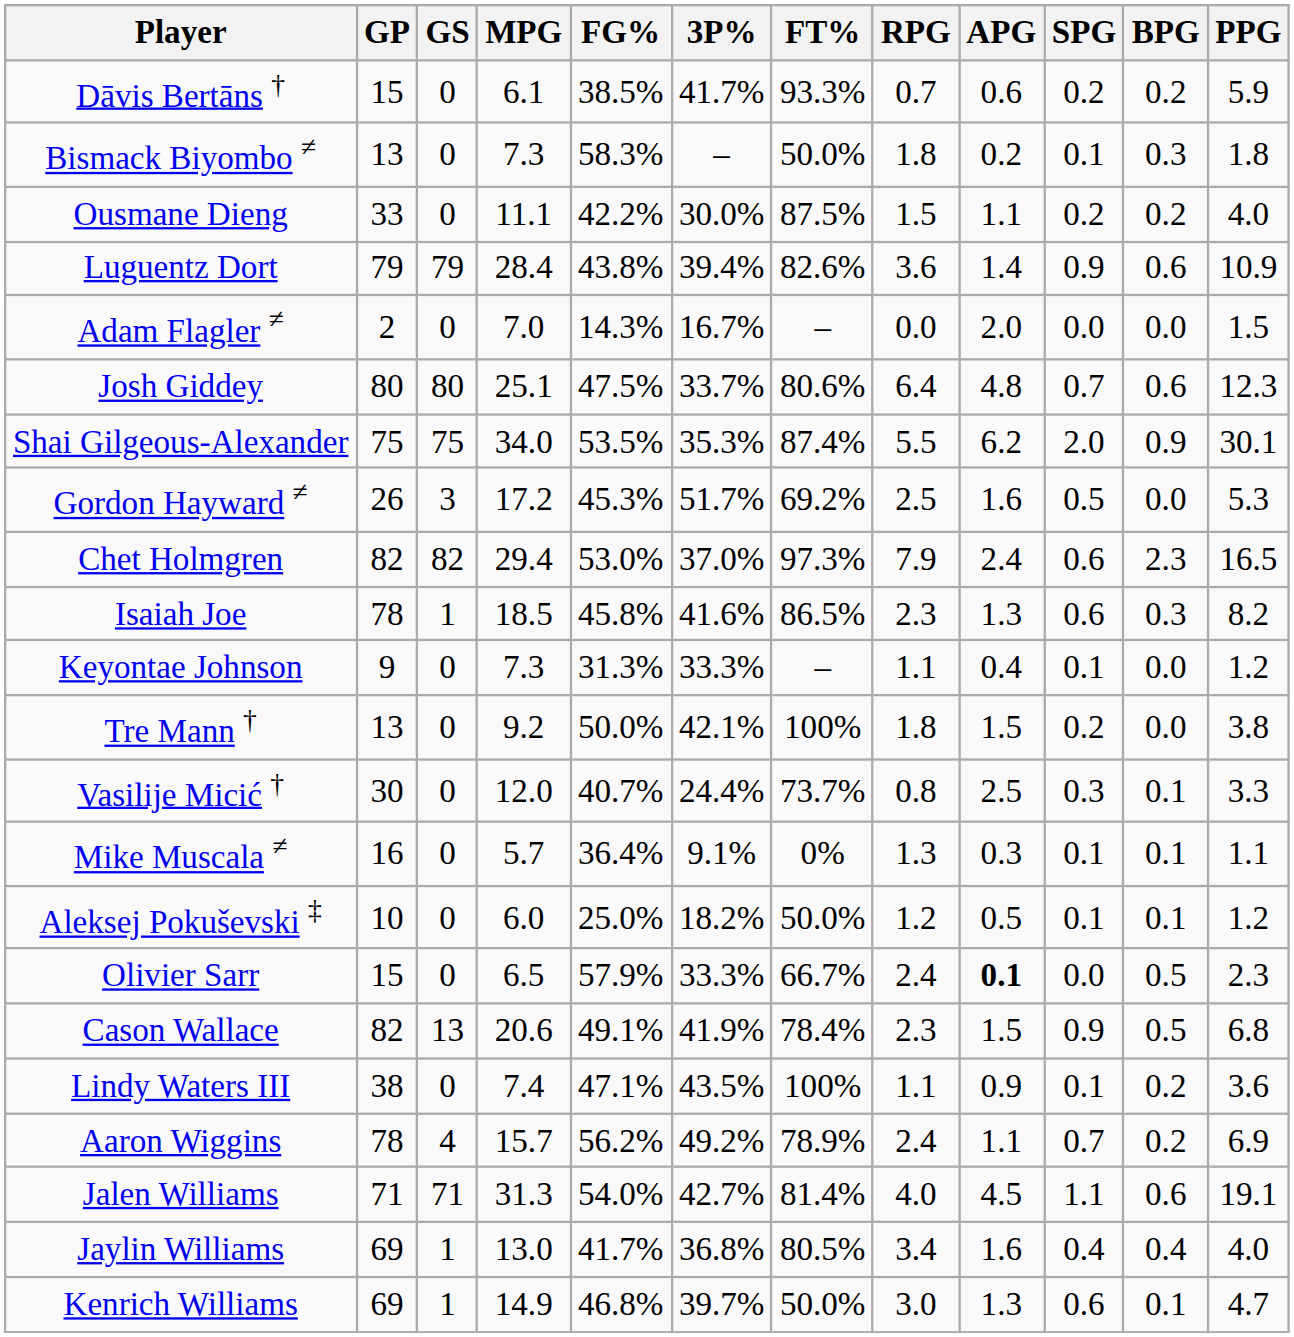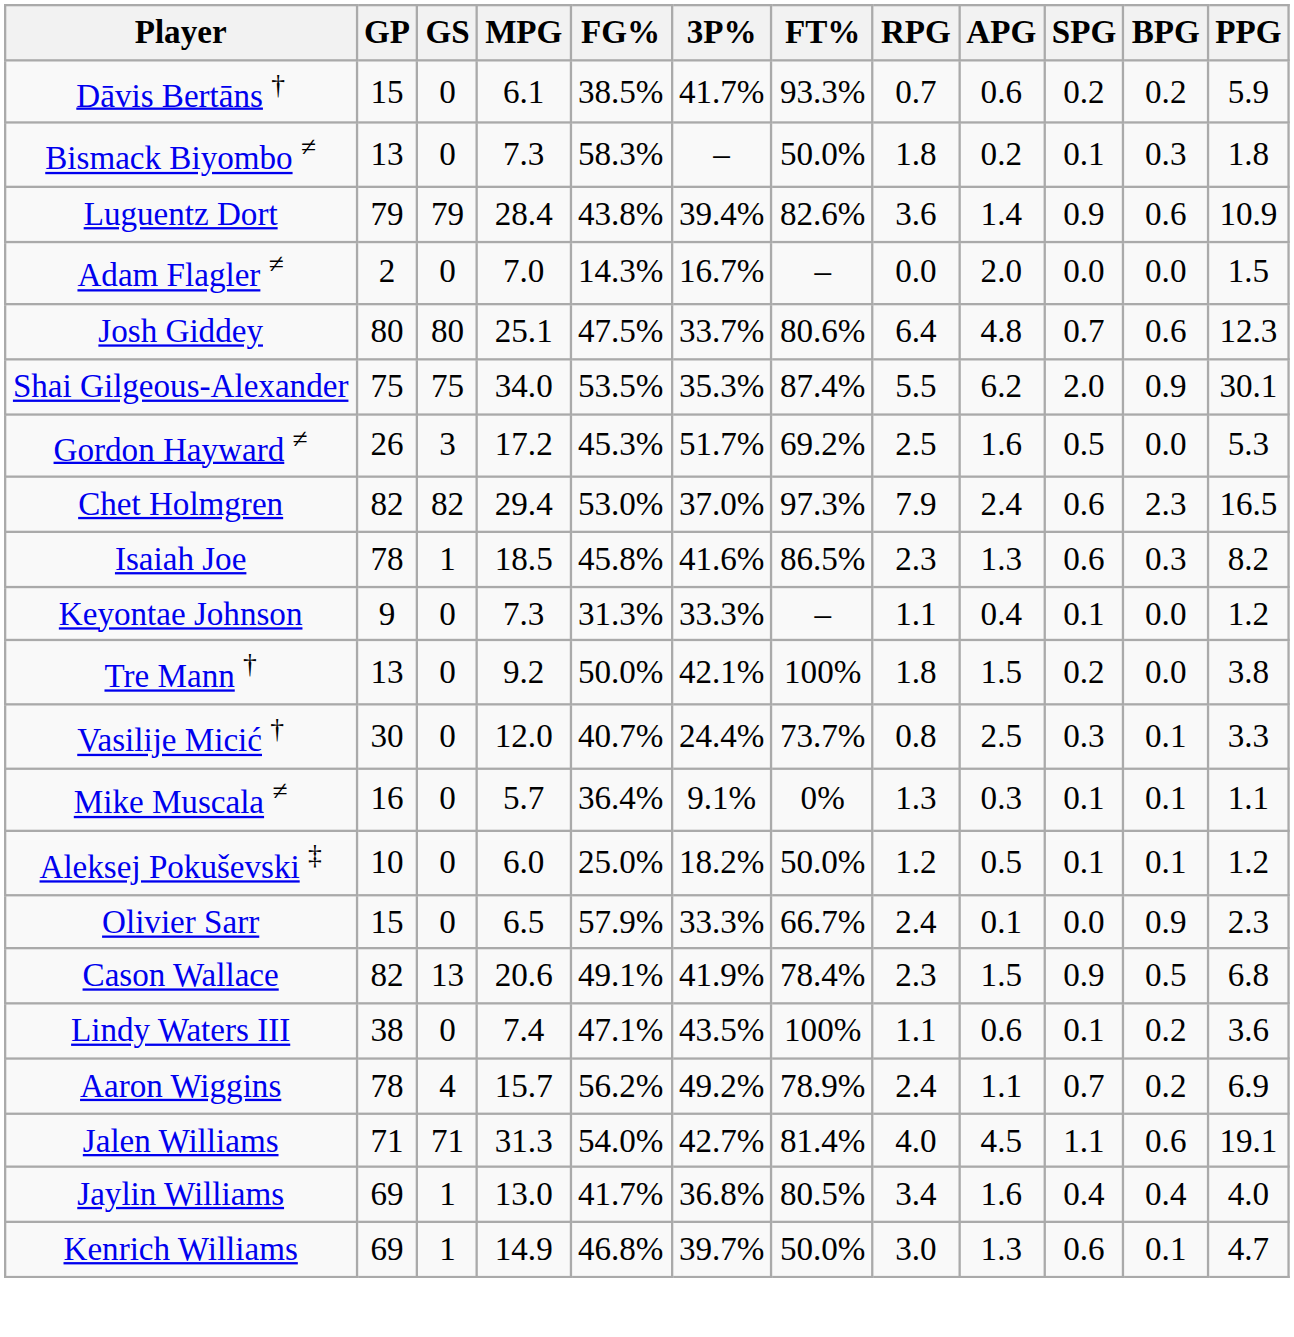- row: (181, 213)
(1001, 976) bold -> (1001, 921) normal
(1166, 976) 0.5 -> (1166, 921) 0.9
(1001, 1085) 0.9 -> (1001, 1030) 0.6
